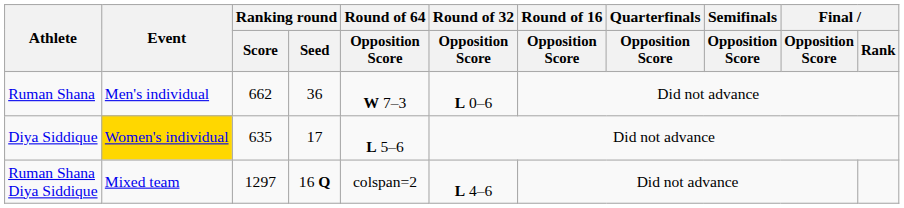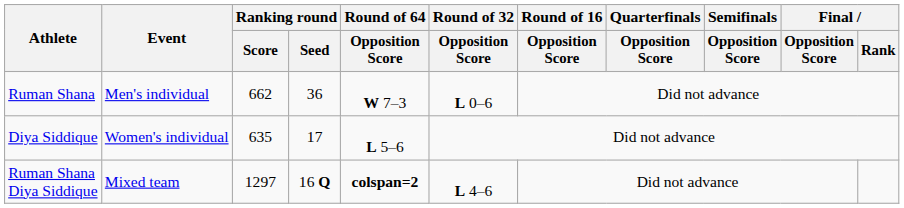(167, 138) gold background -> (167, 138) no background
(385, 182) normal -> (385, 182) bold
